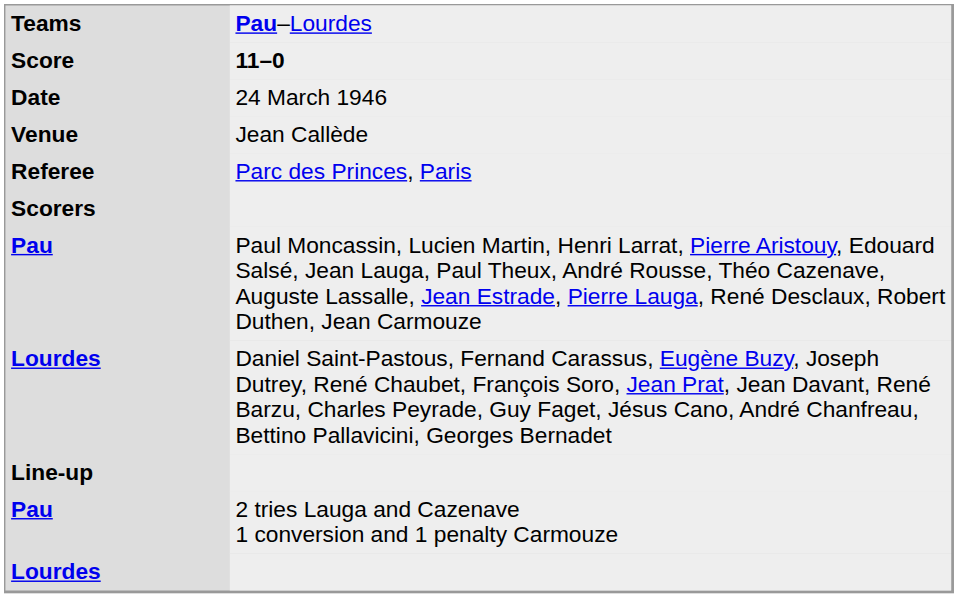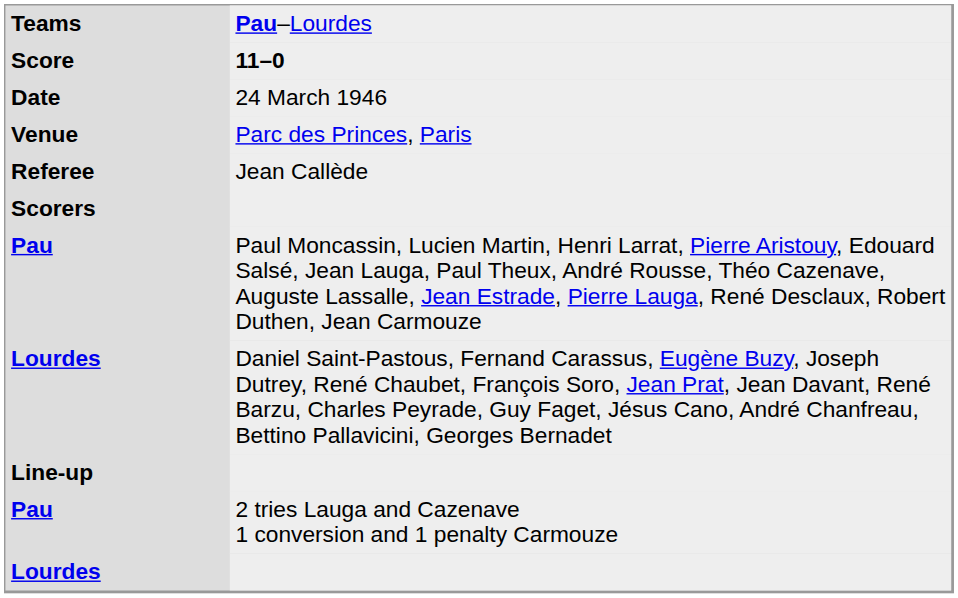(302, 134) Jean Callède -> (354, 134) Parc des Princes, Paris
(354, 171) Parc des Princes, Paris -> (302, 171) Jean Callède
